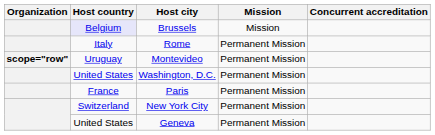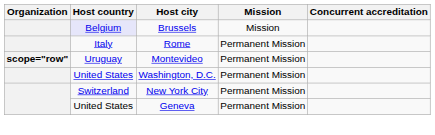- row: (177, 91)
